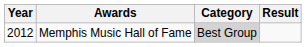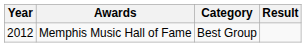(227, 32) lightgrey background -> (227, 32) no background
